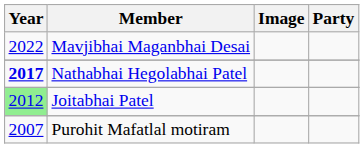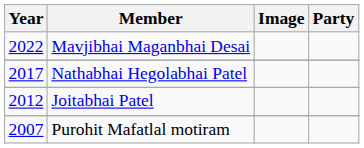(26, 73) bold -> (26, 73) normal
(26, 101) lightgreen background -> (26, 101) no background
